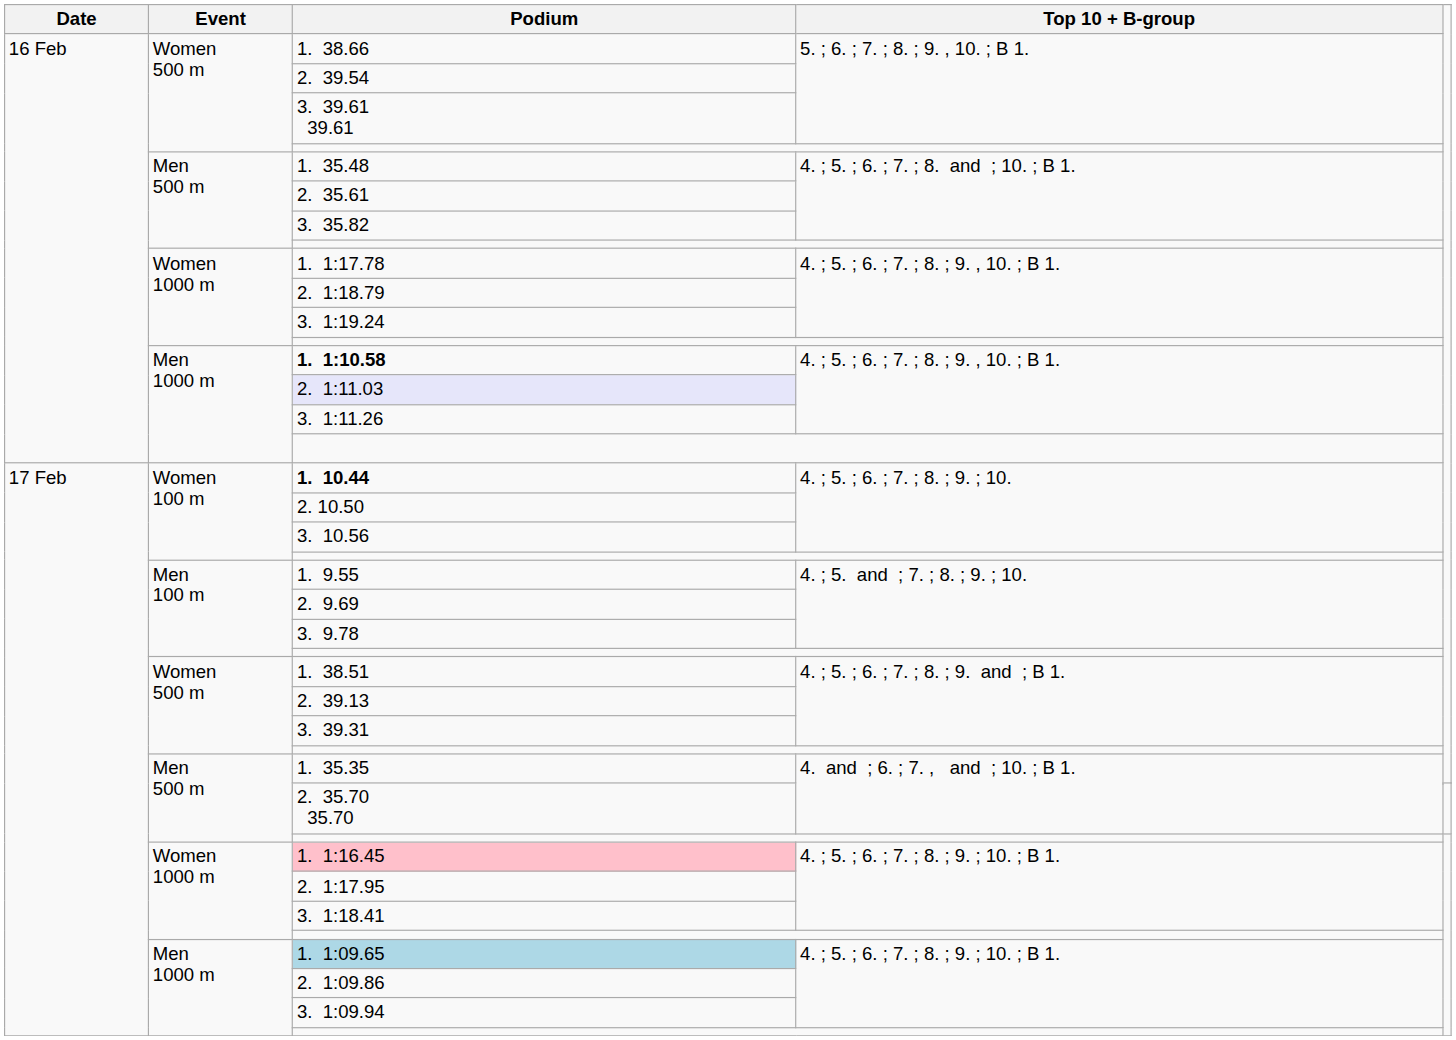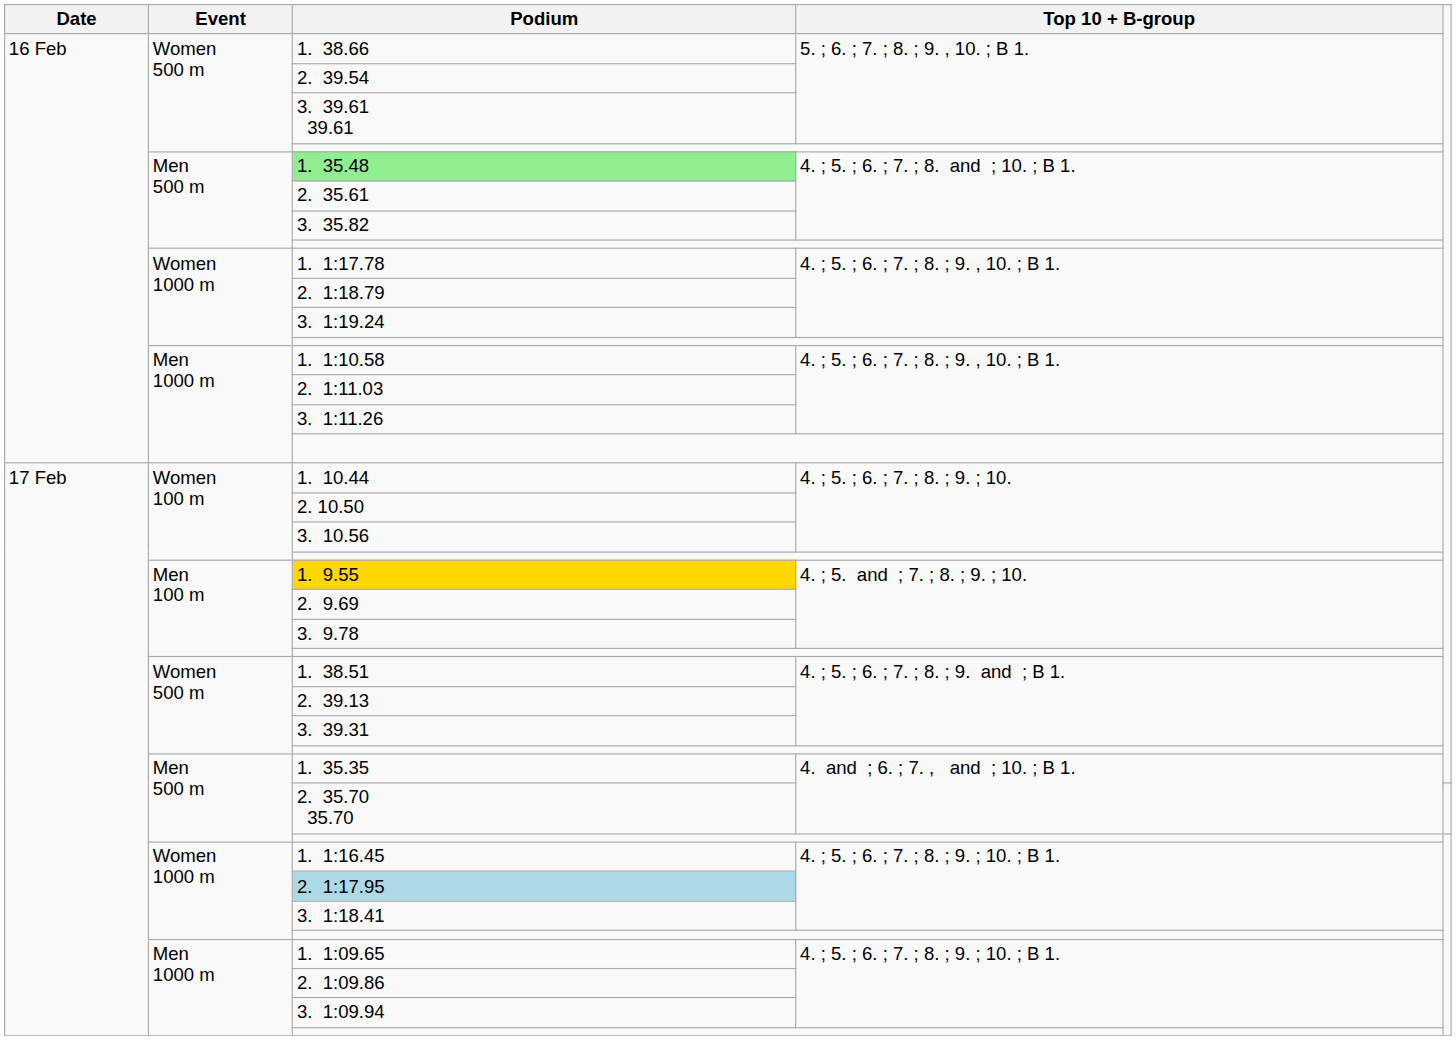(333, 166) no background -> (333, 166) lightgreen background
(341, 360) bold -> (341, 360) normal
(340, 389) lavender background -> (340, 389) no background
(333, 477) bold -> (333, 477) normal
(328, 574) no background -> (328, 574) gold background
(341, 856) pink background -> (341, 856) no background
(341, 886) no background -> (341, 886) lightblue background
(341, 953) lightblue background -> (341, 953) no background
